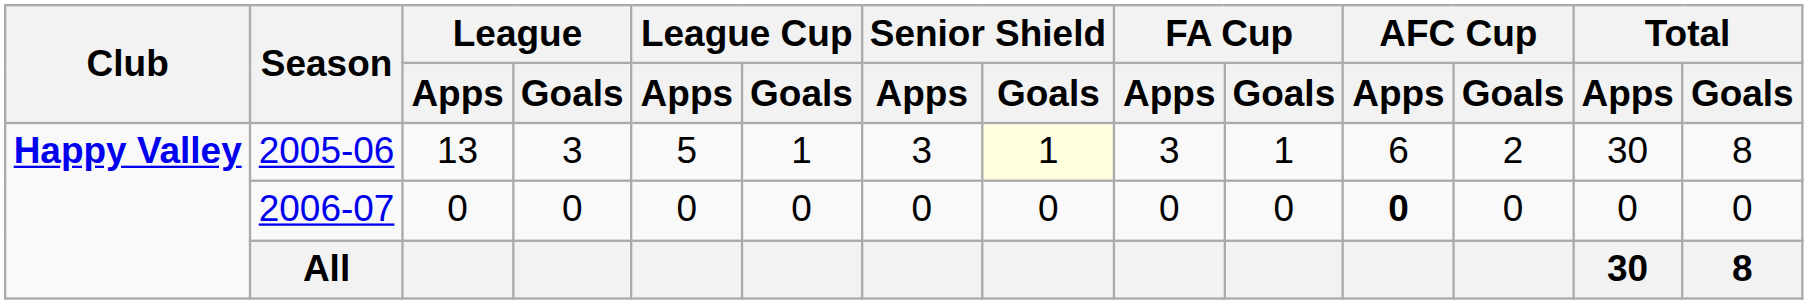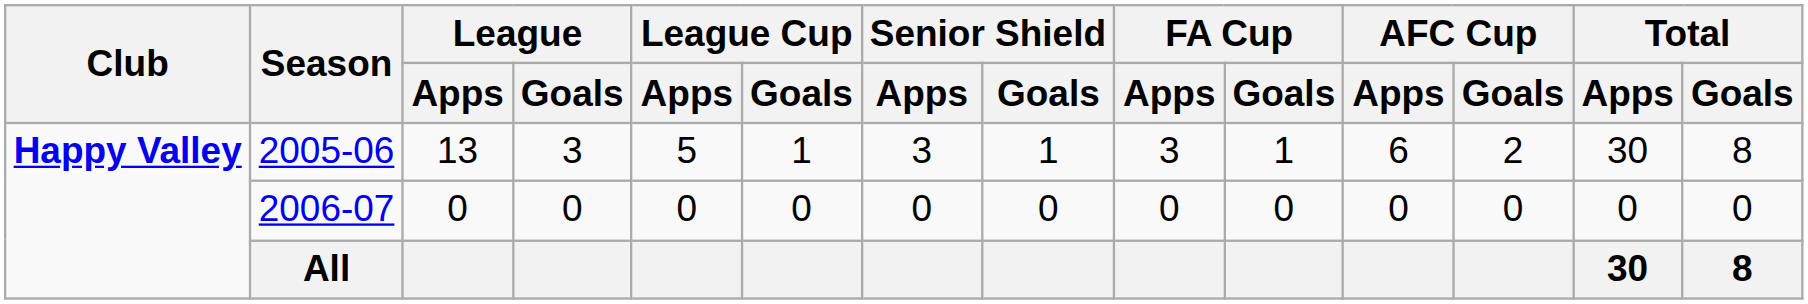(1048, 151) lightyellow background -> (1048, 151) no background
(1398, 209) bold -> (1398, 209) normal
